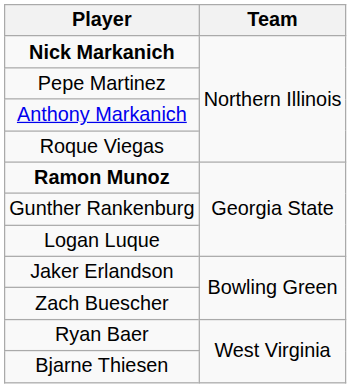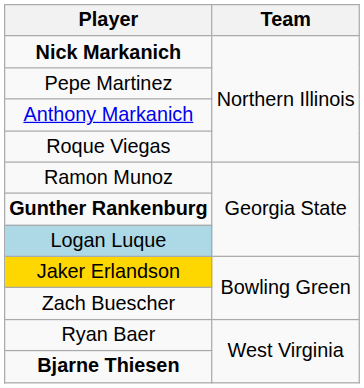(102, 177) bold -> (108, 177) normal
(102, 209) normal -> (108, 209) bold
(102, 240) no background -> (108, 240) lightblue background
(102, 271) no background -> (108, 271) gold background
(102, 366) normal -> (108, 366) bold
